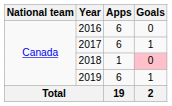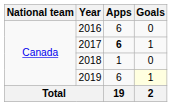(119, 45) normal -> (119, 45) bold
(151, 61) pink background -> (151, 61) no background
(151, 77) no background -> (151, 77) lightyellow background
